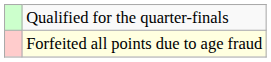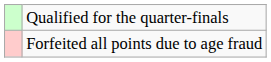(144, 43) lightyellow background -> (144, 43) no background
